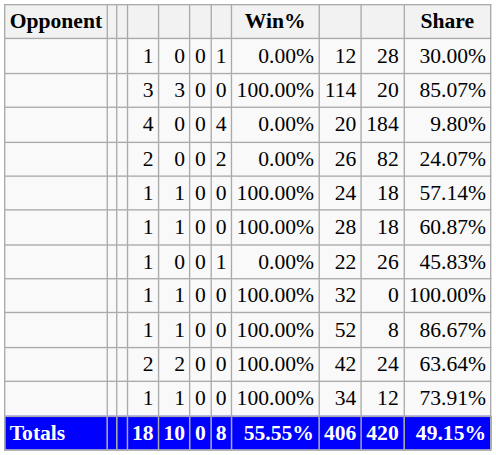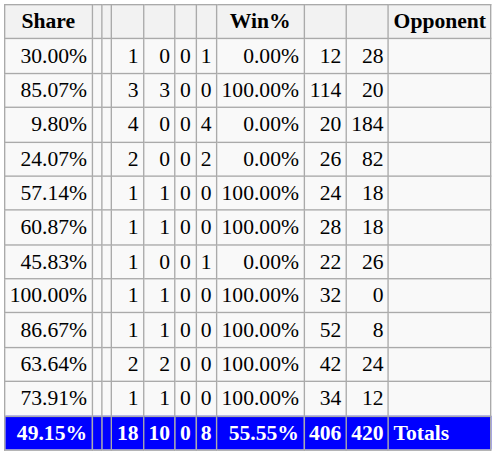columns swapped: (56, 21) <-> (447, 21)
